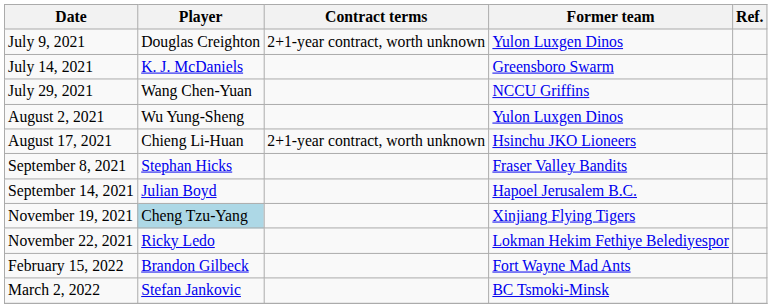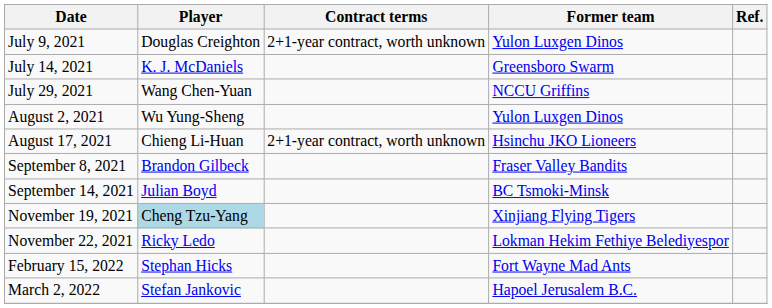(187, 166) Stephan Hicks -> (195, 166) Brandon Gilbeck
(565, 191) Hapoel Jerusalem B.C. -> (551, 191) BC Tsmoki-Minsk
(195, 265) Brandon Gilbeck -> (187, 265) Stephan Hicks
(551, 290) BC Tsmoki-Minsk -> (565, 290) Hapoel Jerusalem B.C.
